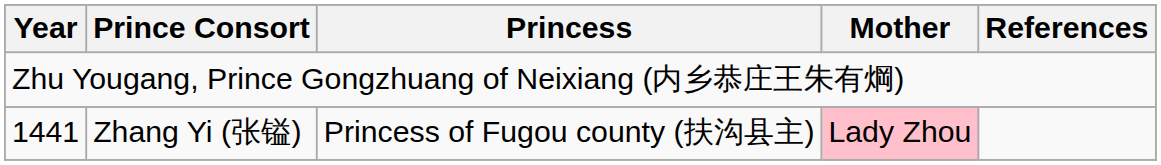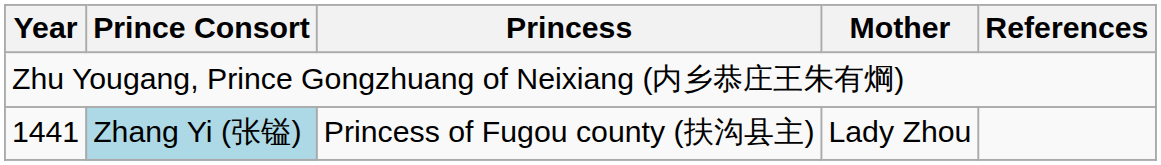(197, 131) no background -> (197, 131) lightblue background
(900, 132) pink background -> (900, 132) no background
